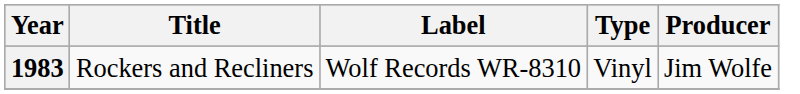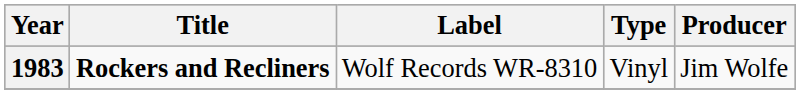(195, 67) normal -> (203, 67) bold
